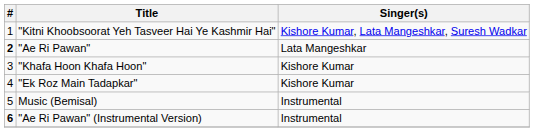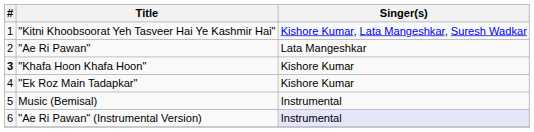(10, 48) bold -> (10, 48) normal
(10, 66) normal -> (10, 66) bold
(10, 119) bold -> (10, 119) normal
(311, 119) no background -> (311, 119) lavender background
